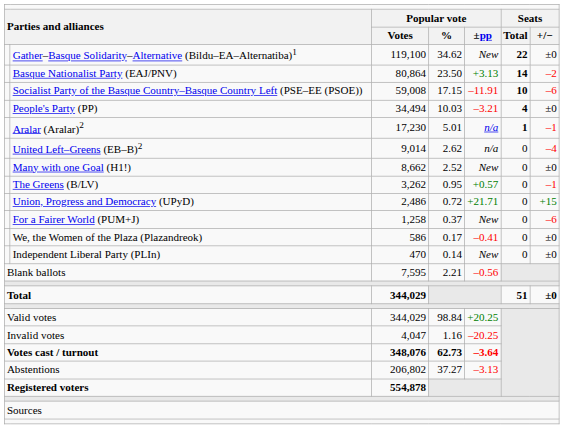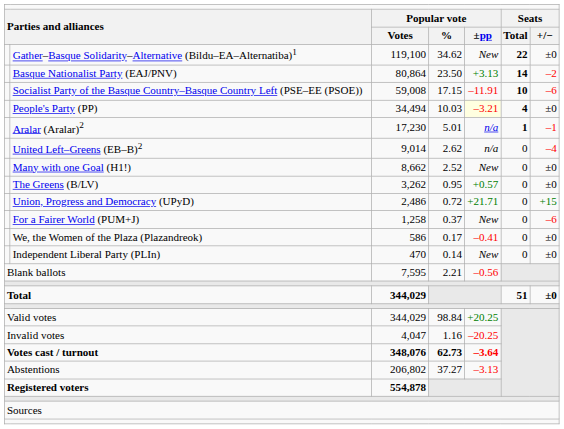(486, 108) no background -> (486, 108) lightyellow background
(551, 184) –1 -> (551, 184) ±0
